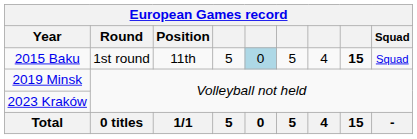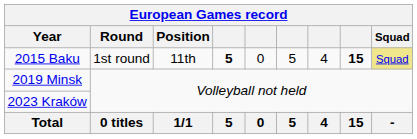(229, 58) normal -> (229, 58) bold
(261, 58) lightblue background -> (261, 58) no background
(392, 59) no background -> (392, 59) khaki background
